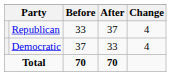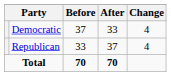rows swapped: (36, 29) <-> (36, 46)
